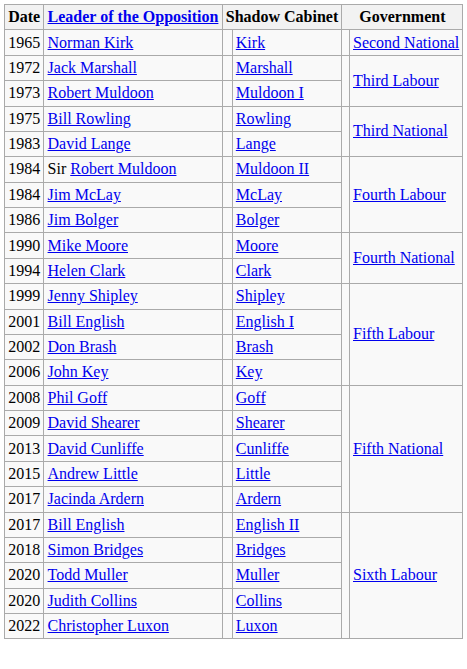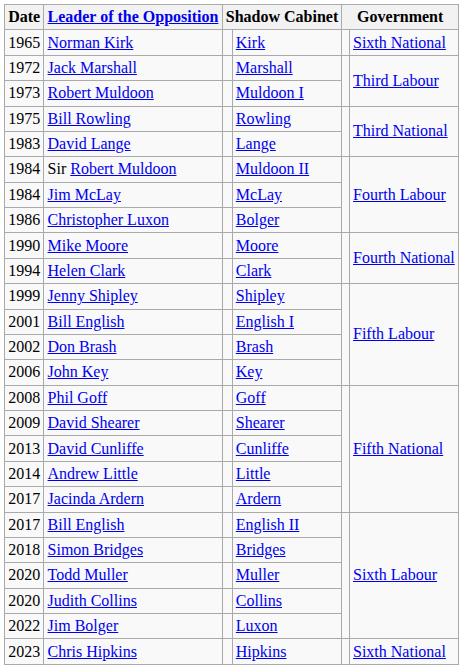(406, 42) Second National -> (399, 42) Sixth National
(83, 220) Jim Bolger -> (108, 220) Christopher Luxon
(24, 473) 2015 -> (24, 473) 2014
(108, 626) Christopher Luxon -> (83, 626) Jim Bolger
+ row: (261, 651)
